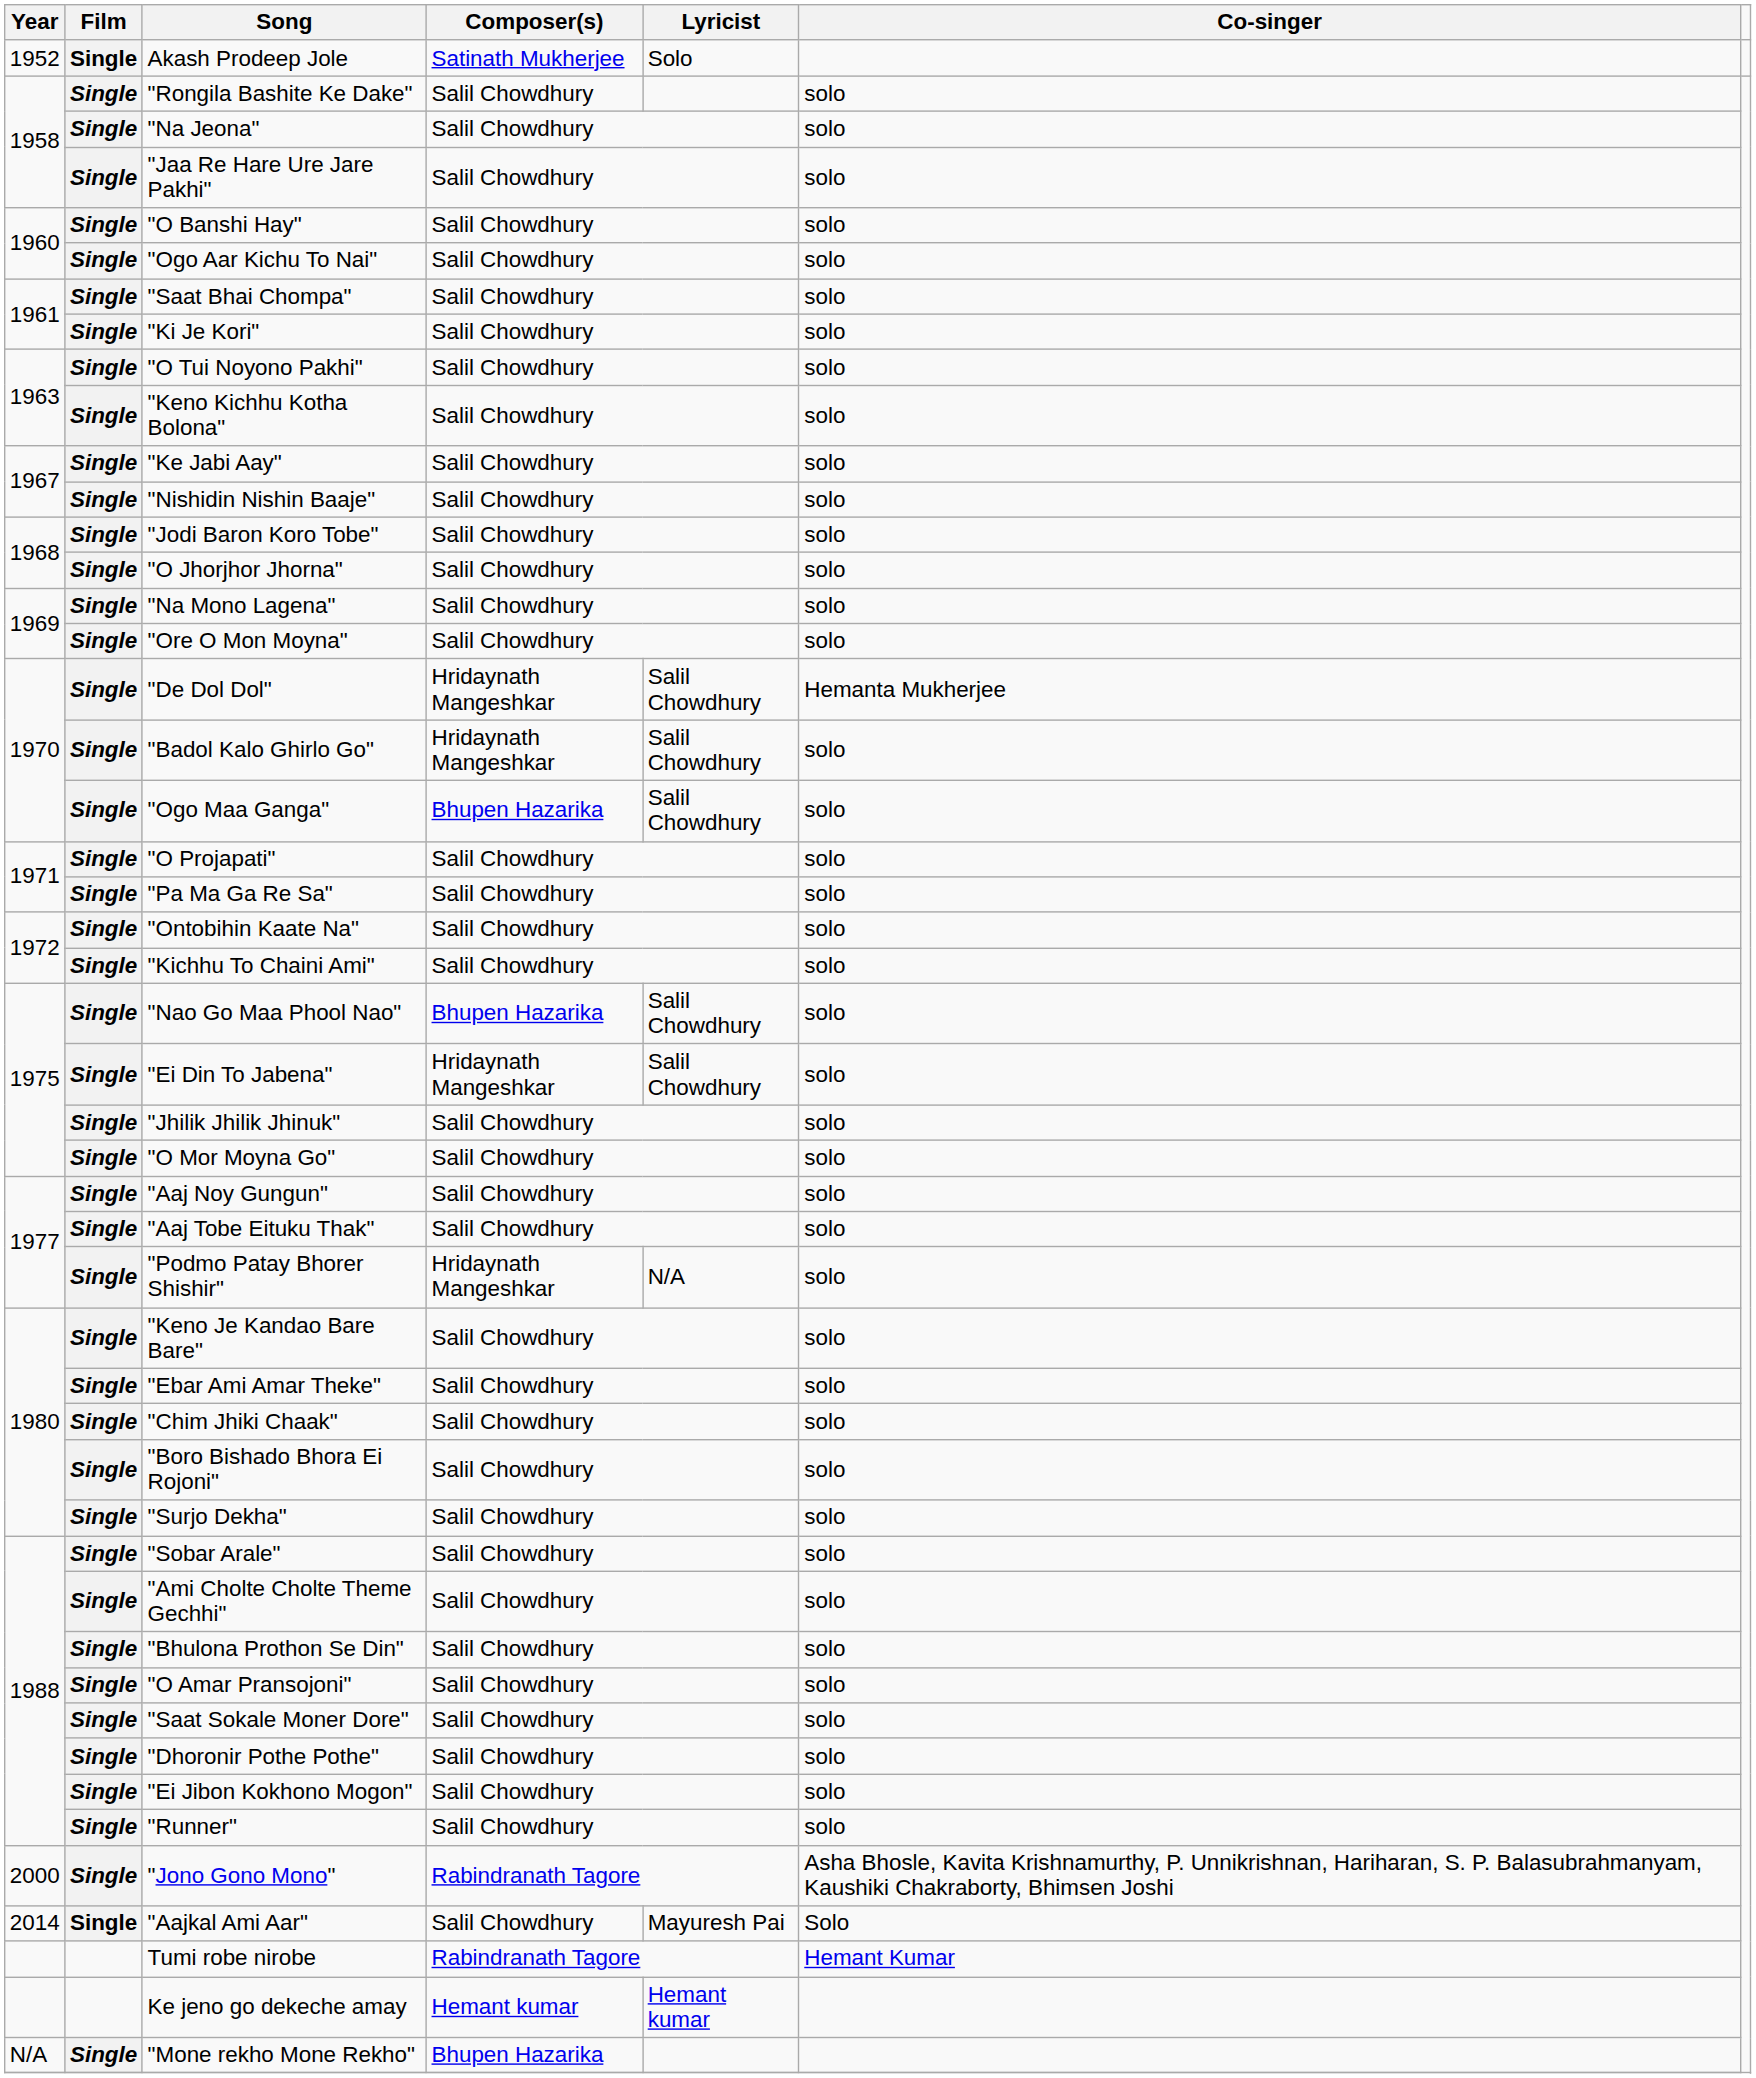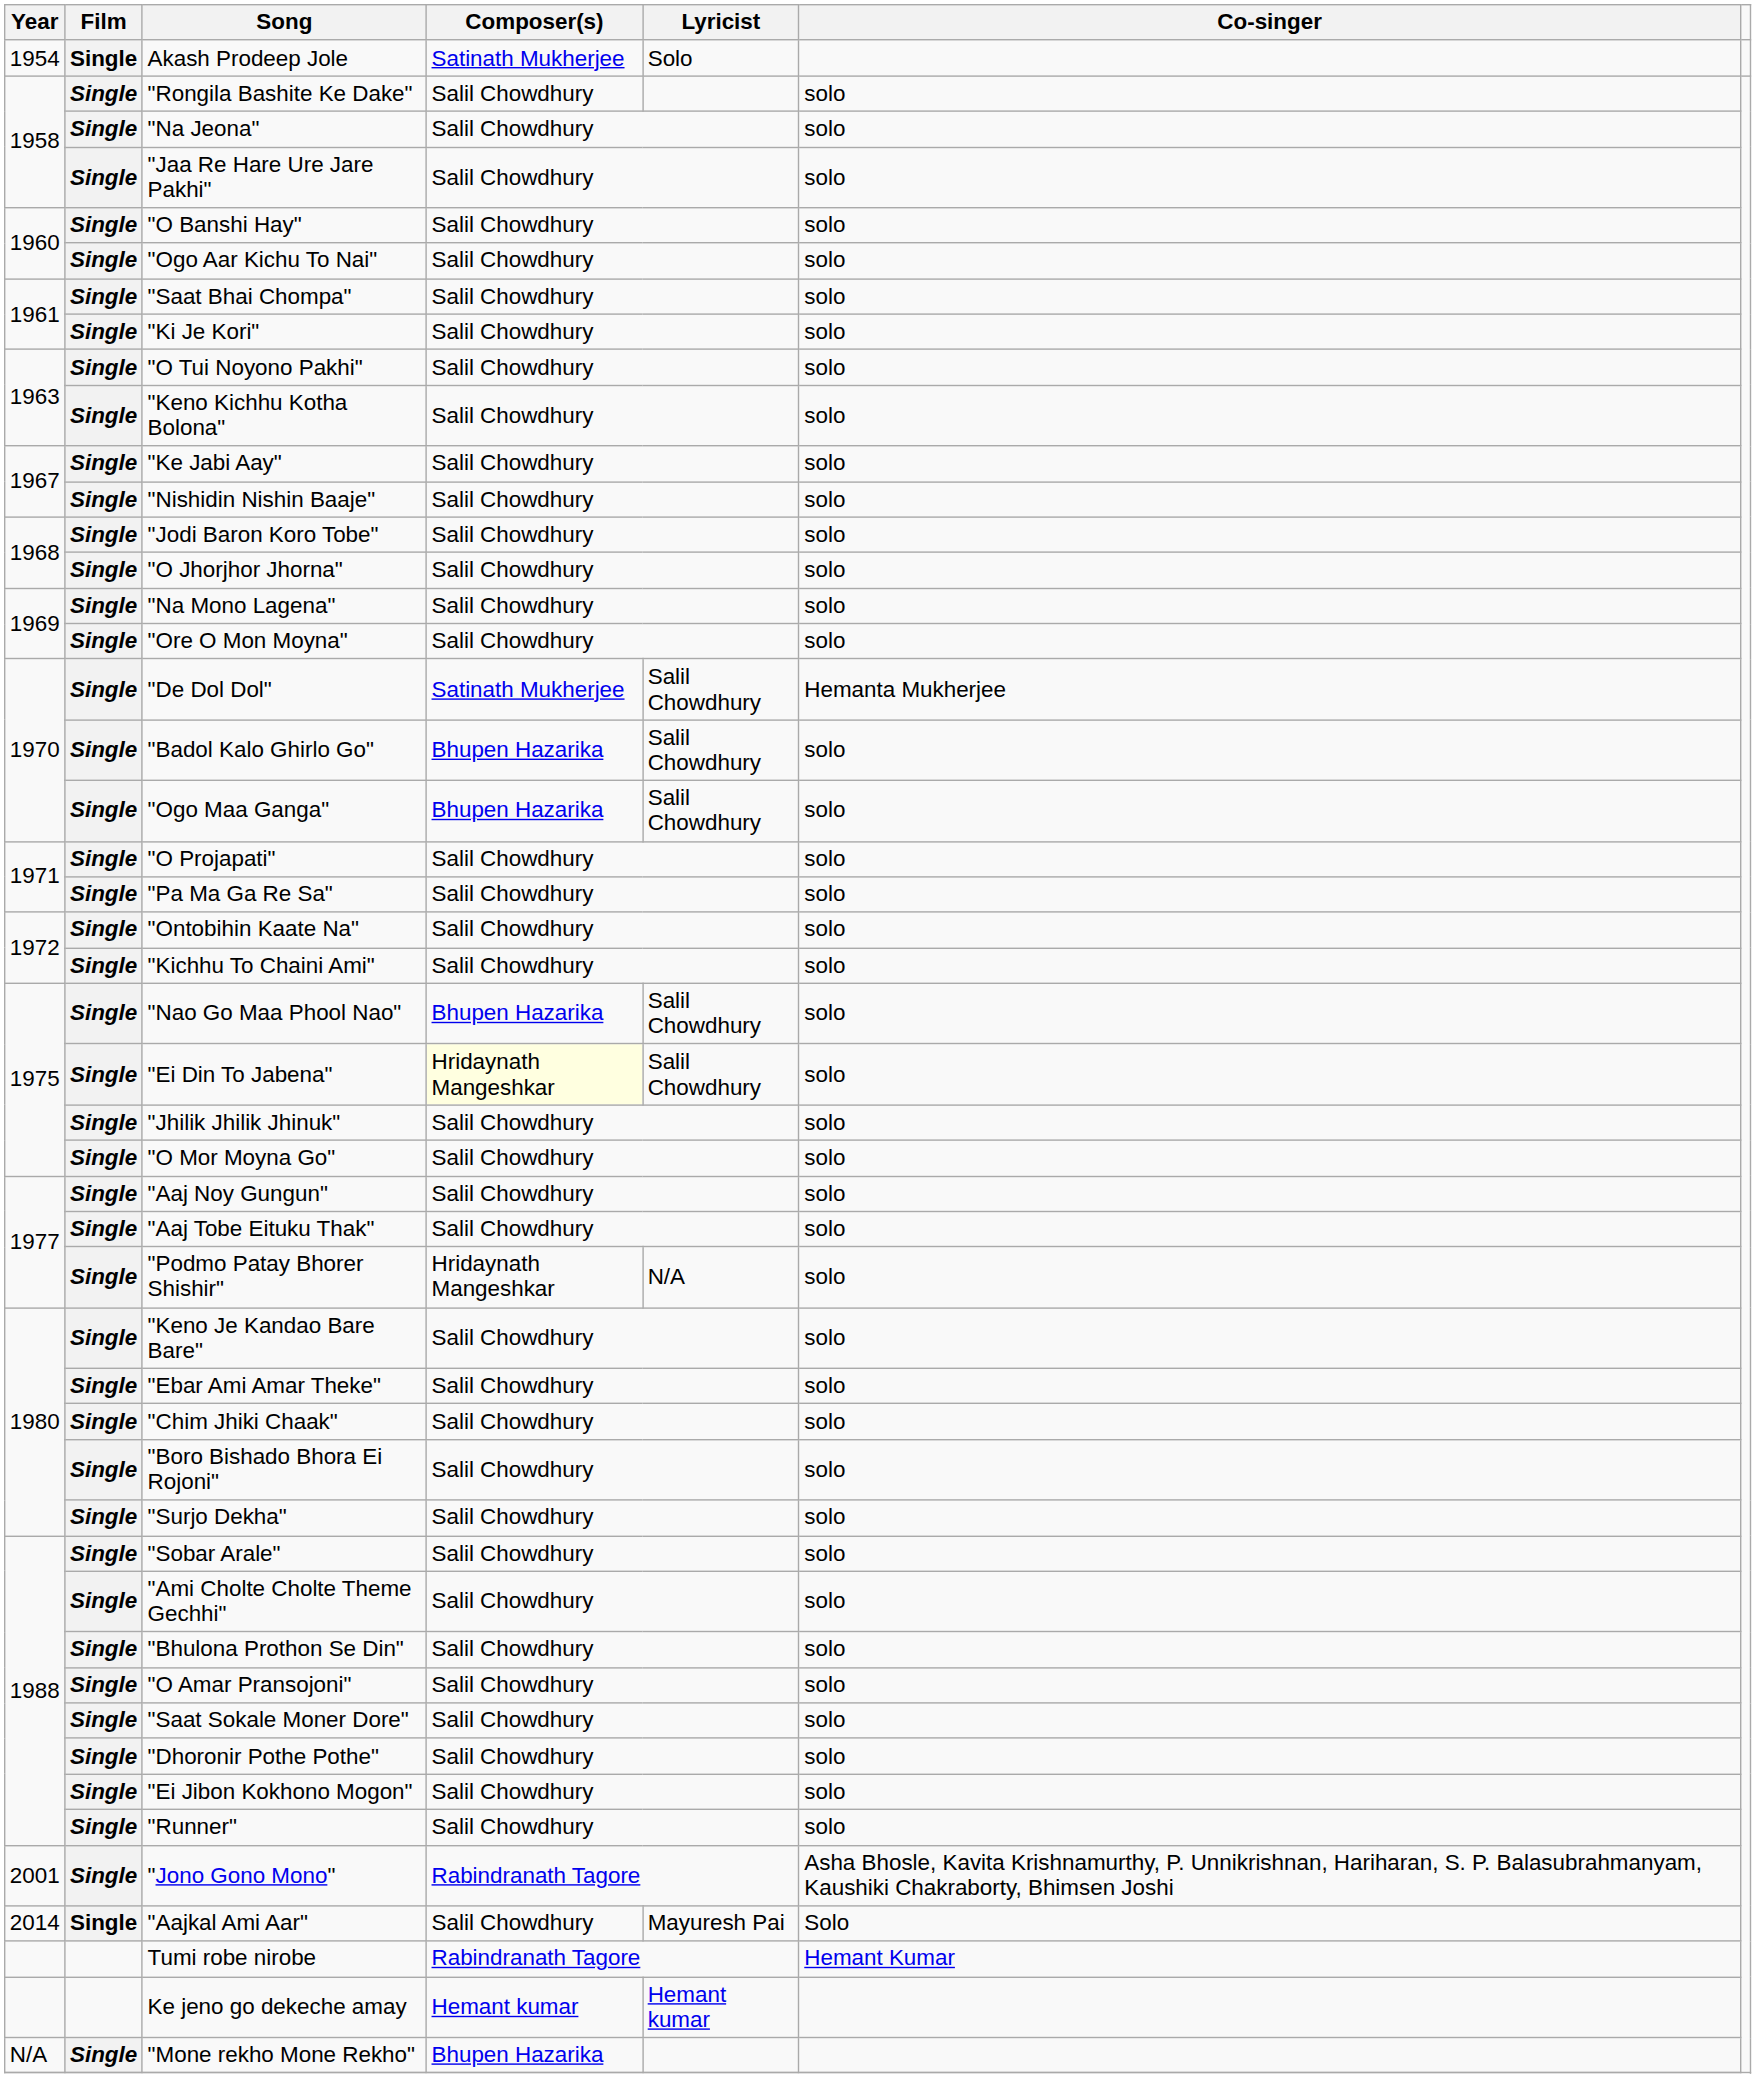(35, 57) 1952 -> (35, 57) 1954
(493, 689) Hridaynath Mangeshkar -> (528, 689) Satinath Mukherjee
(493, 749) Hridaynath Mangeshkar -> (517, 749) Bhupen Hazarika
(493, 1074) no background -> (493, 1074) lightyellow background
(35, 1875) 2000 -> (35, 1875) 2001
